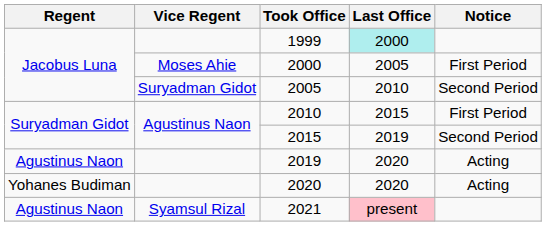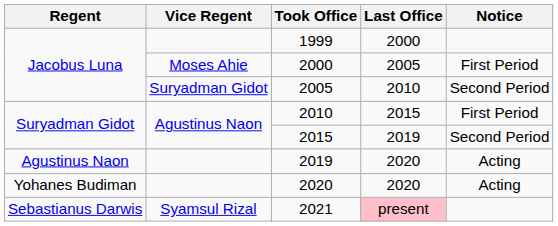(392, 40) paleturquoise background -> (403, 40) no background
(69, 209) Agustinus Naon -> (75, 209) Sebastianus Darwis
